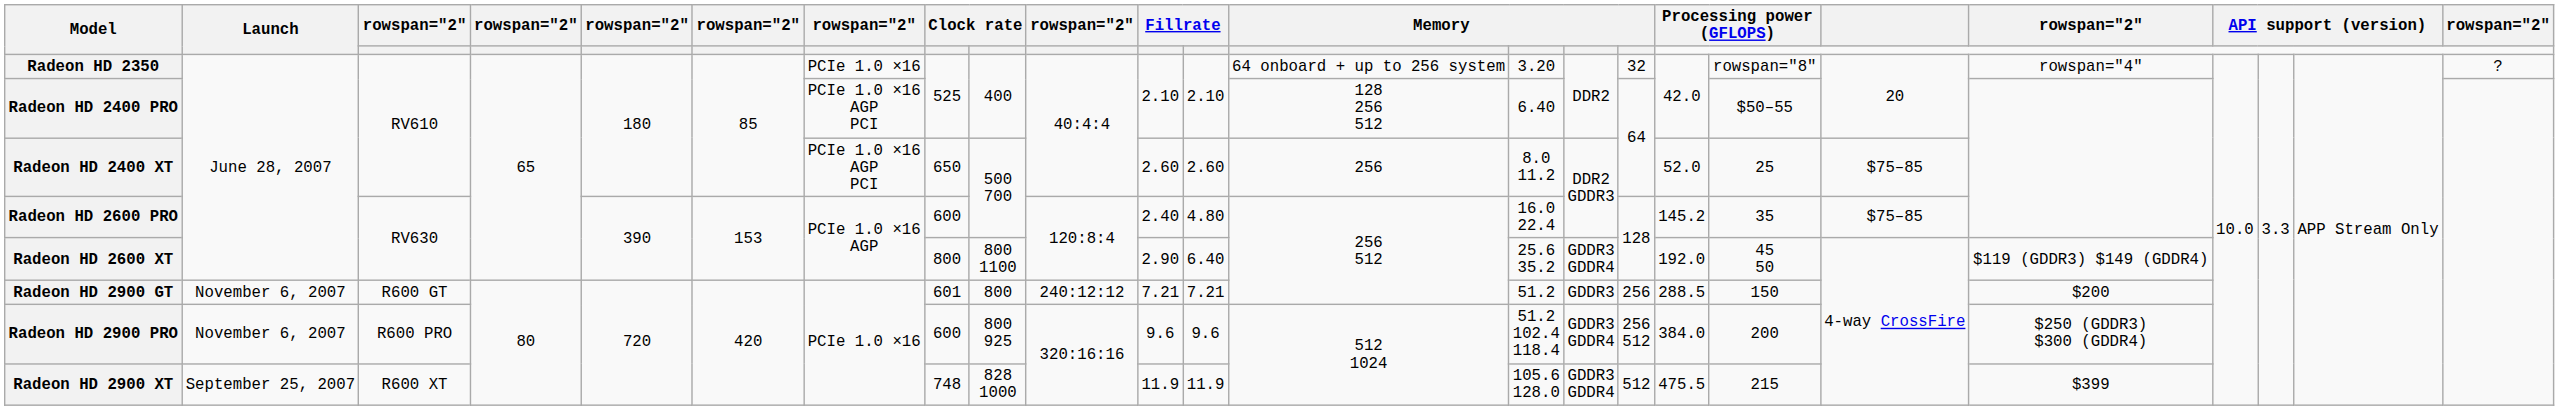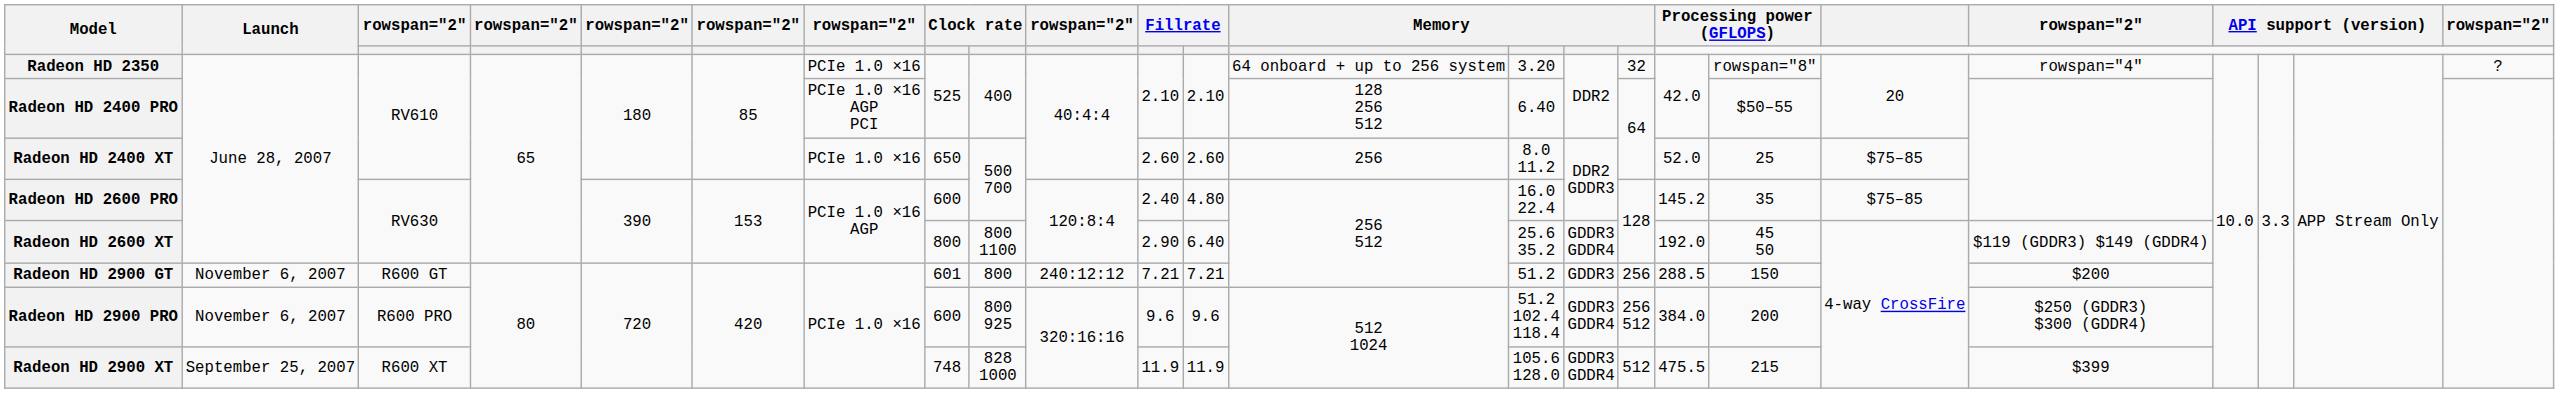(864, 167) PCIe 1.0 ×16 AGP PCI -> (864, 159) PCIe 1.0 ×16
